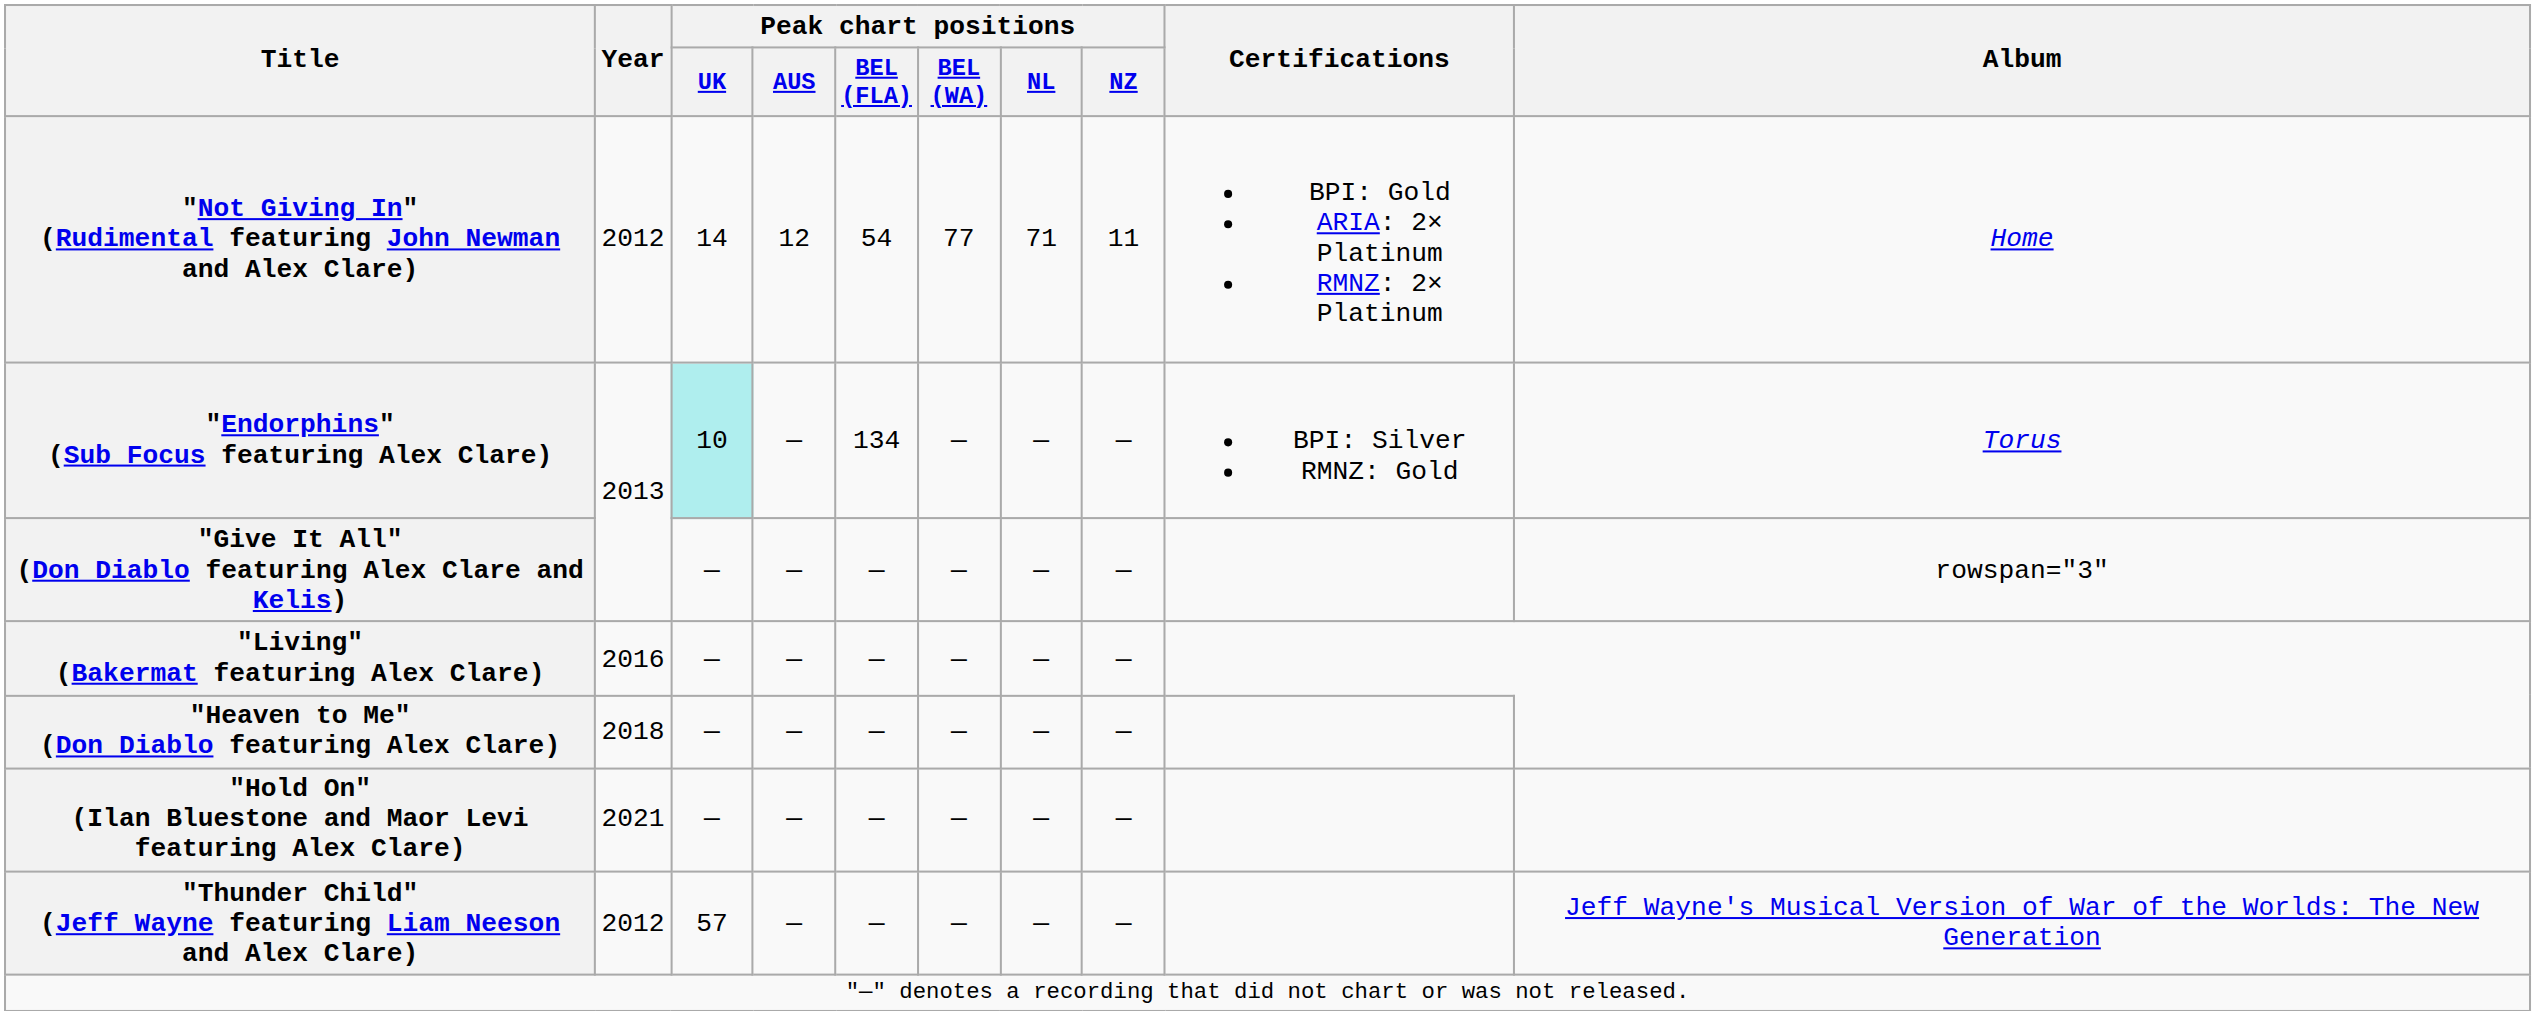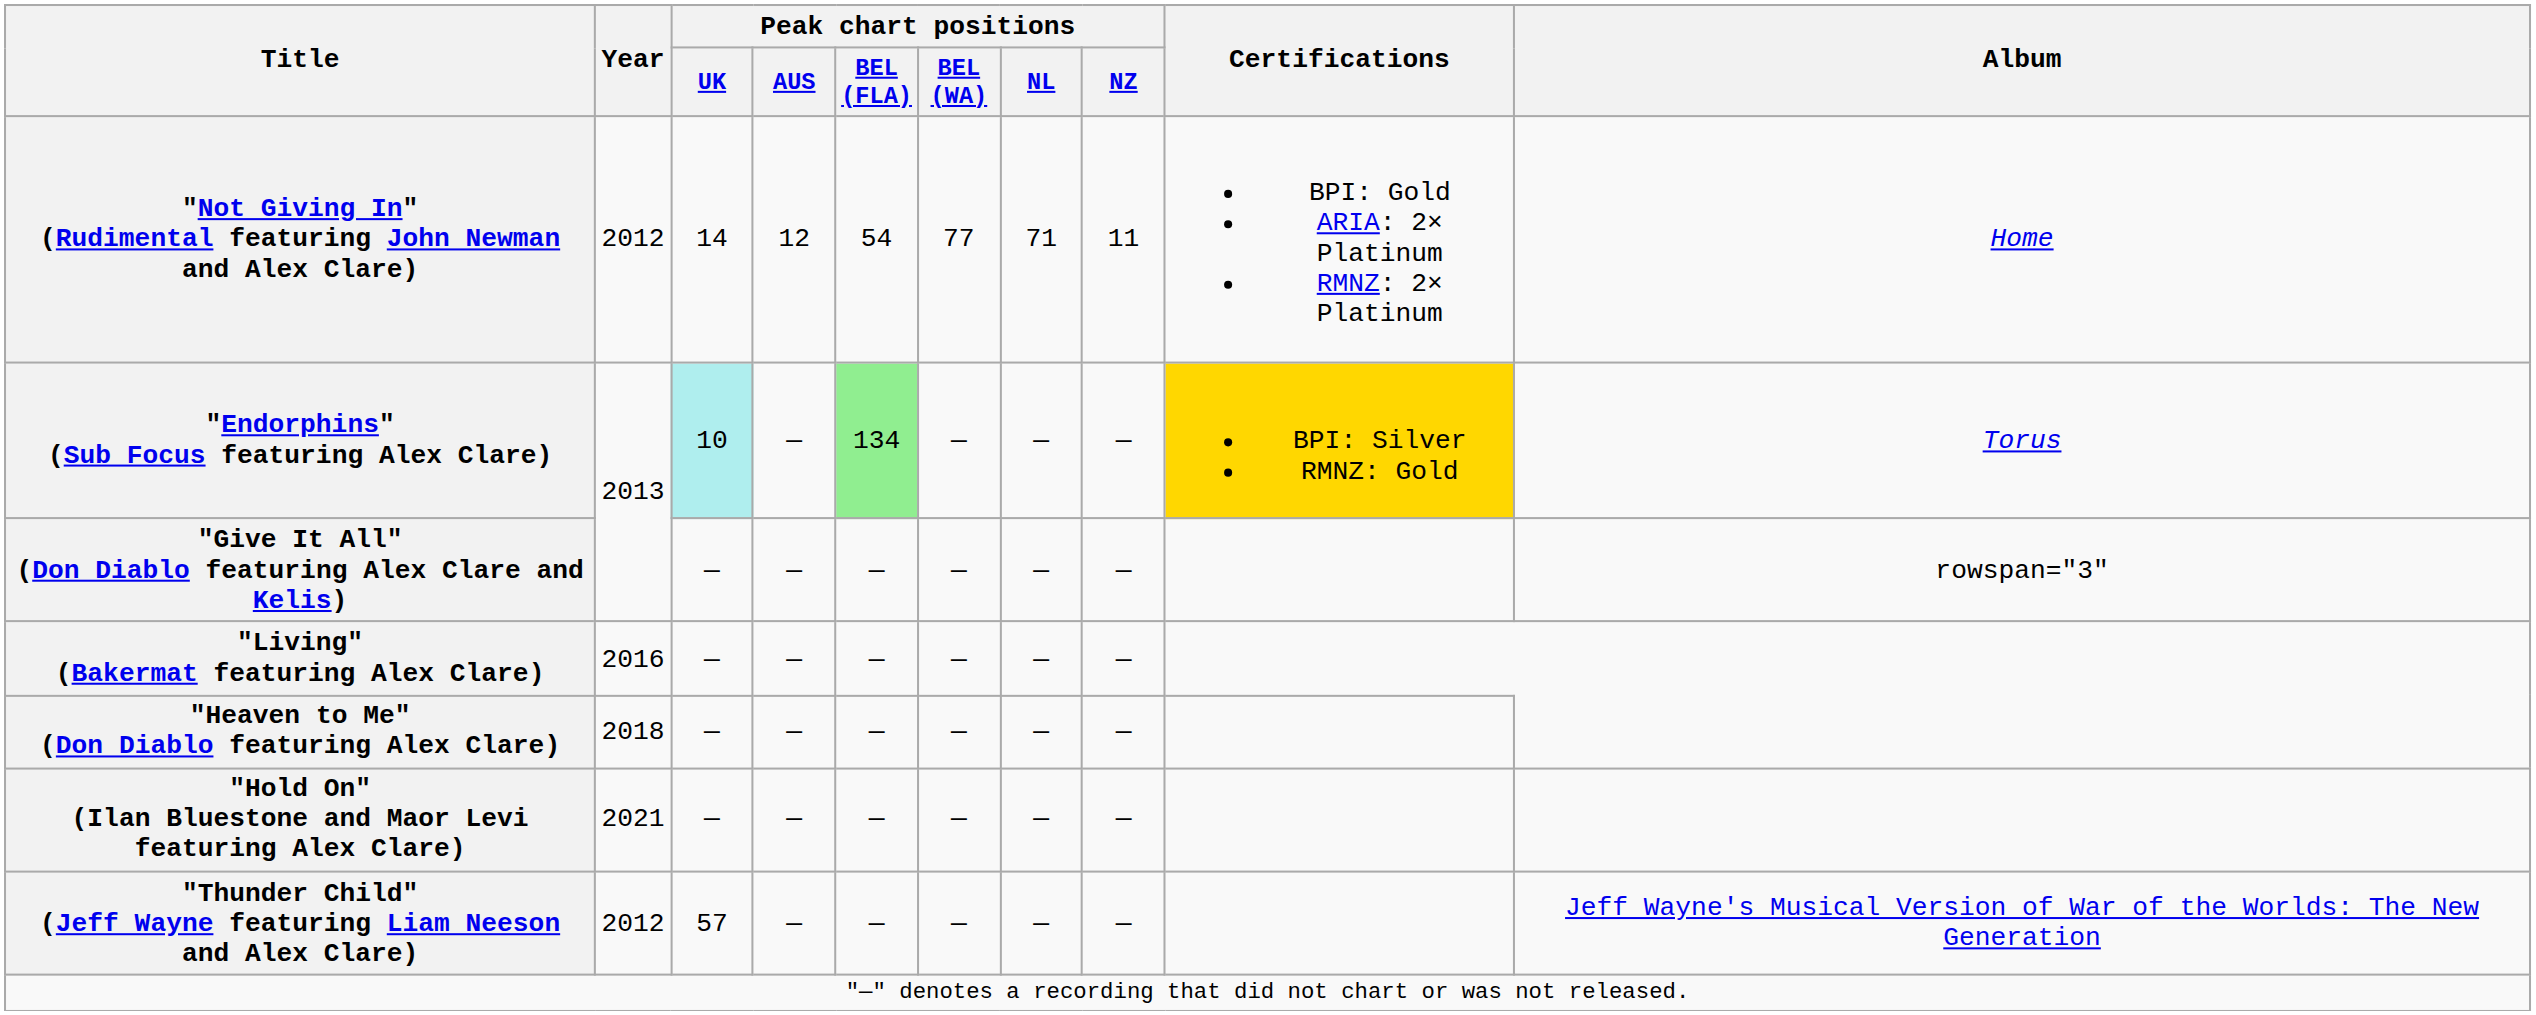(877, 441) no background -> (877, 441) lightgreen background
(1339, 456) no background -> (1339, 456) gold background
